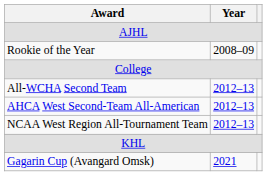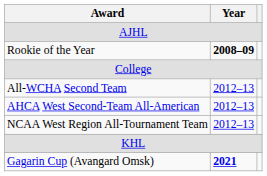(234, 50) normal -> (234, 50) bold
(225, 161) normal -> (225, 161) bold
